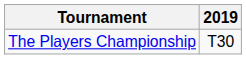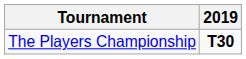(221, 42) normal -> (221, 42) bold
